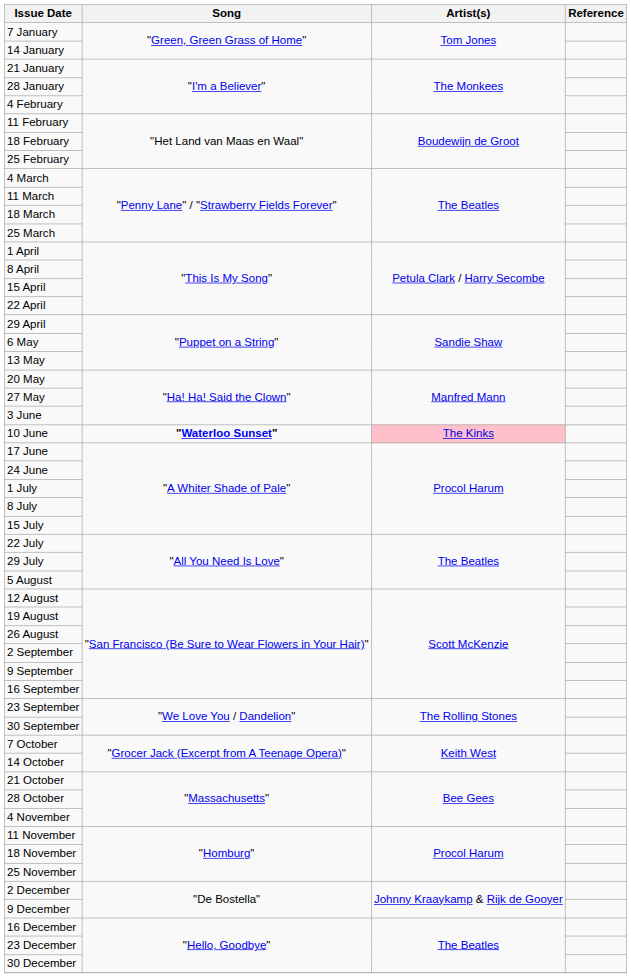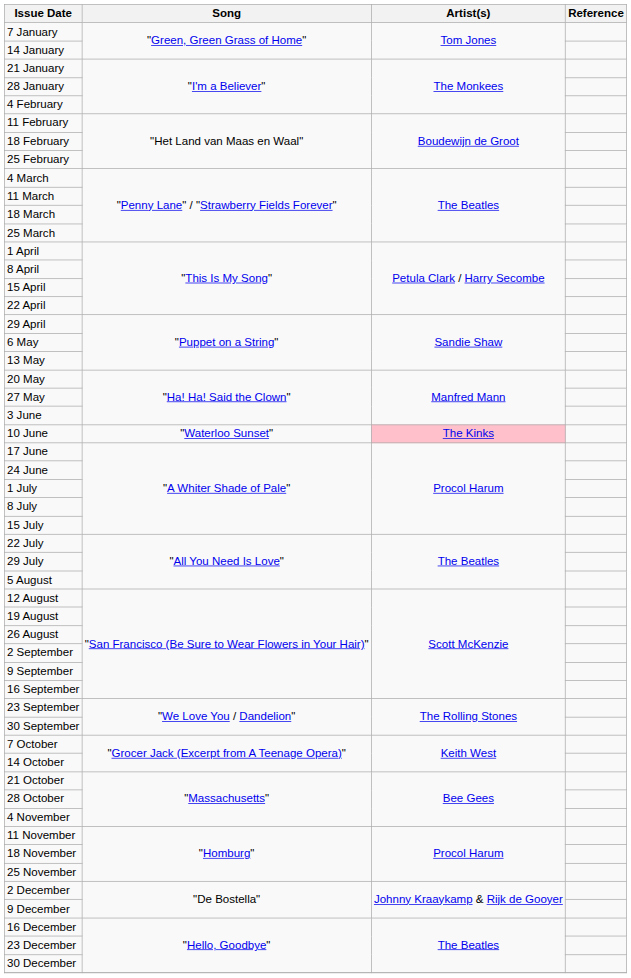(227, 433) bold -> (227, 433) normal
